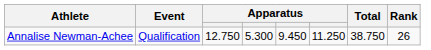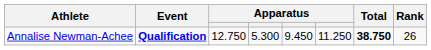(169, 36) normal -> (172, 36) bold
(368, 36) normal -> (374, 36) bold
